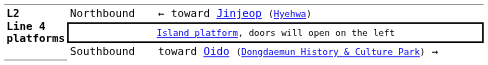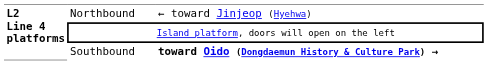(298, 52) normal -> (298, 52) bold
